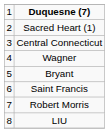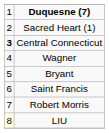(9, 43) normal -> (9, 43) bold
(9, 120) no background -> (9, 120) lightyellow background
